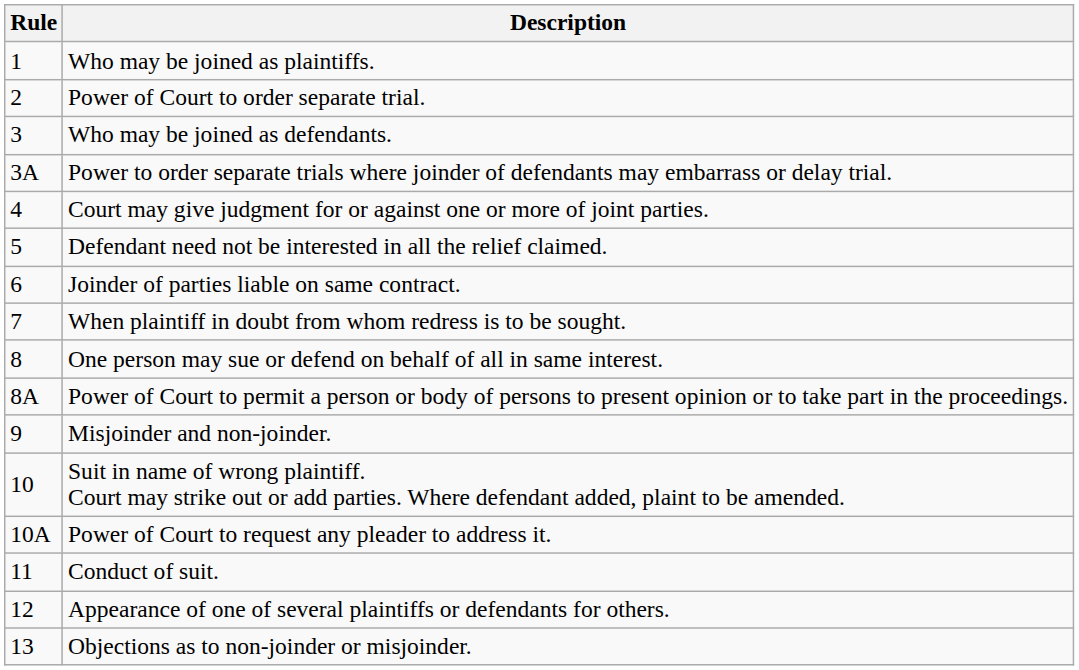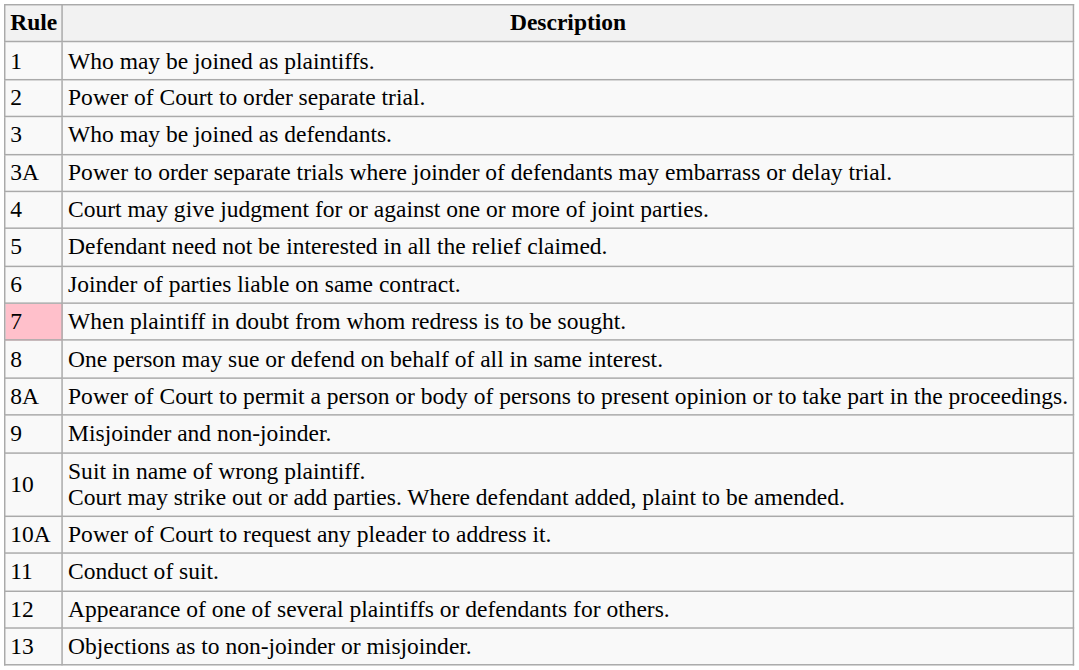(16, 321) no background -> (16, 321) pink background
